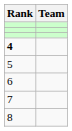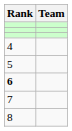(10, 46) bold -> (10, 46) normal
(10, 82) normal -> (10, 82) bold
